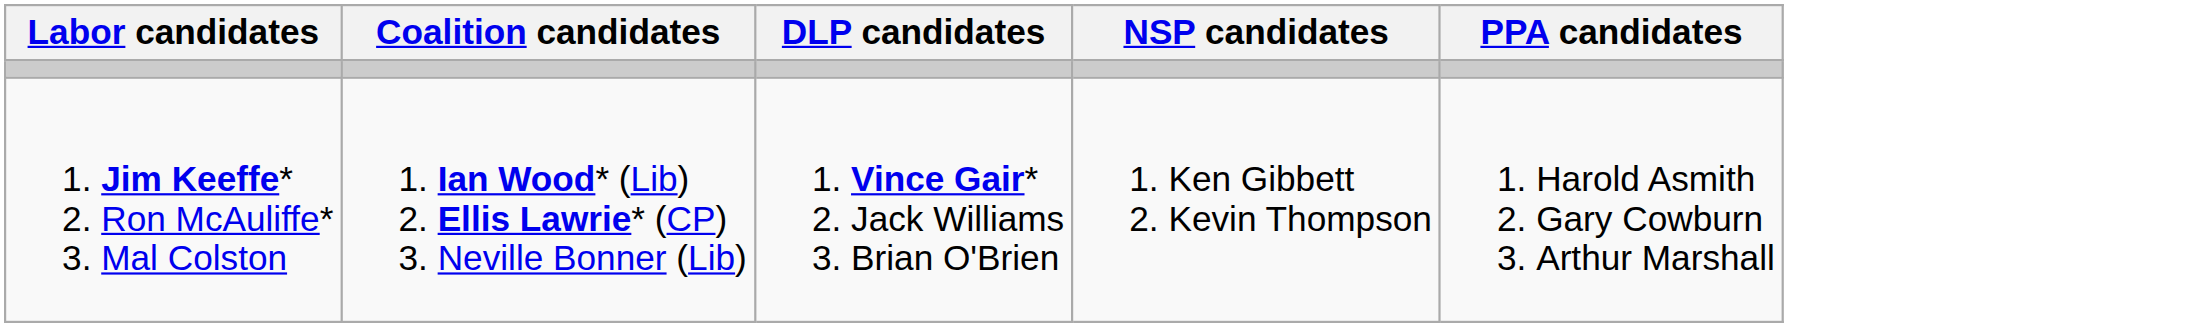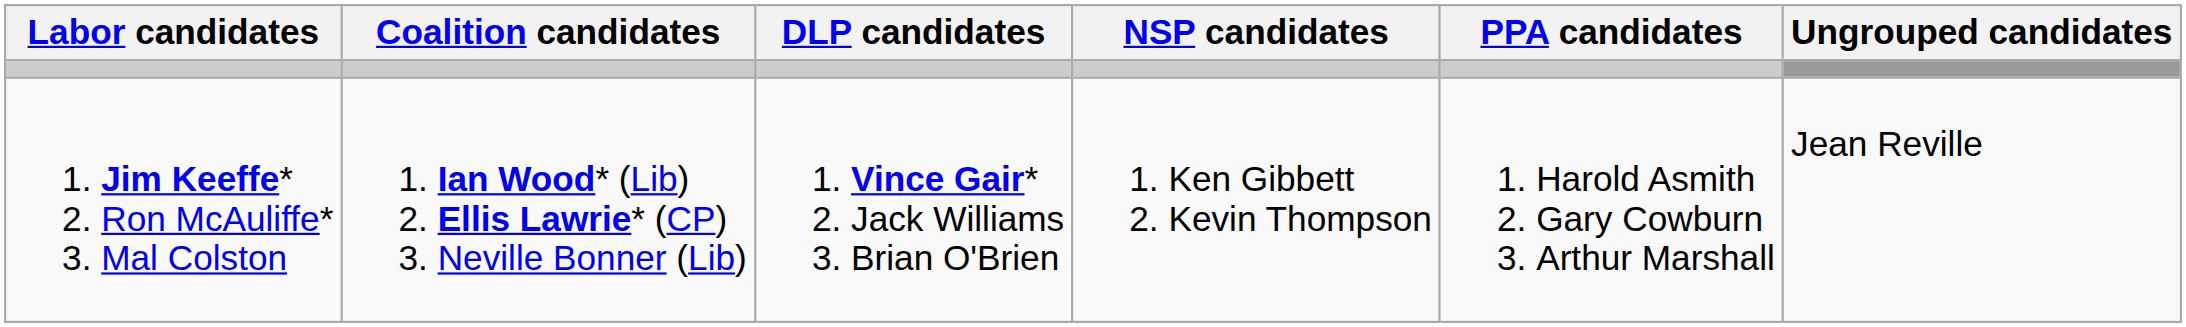+ column: (1982, 32)
